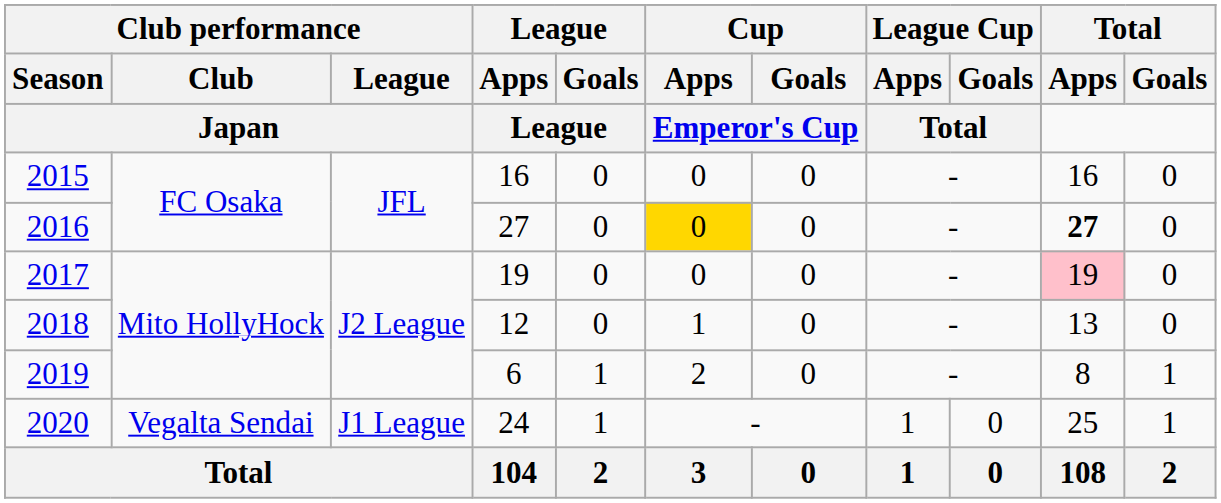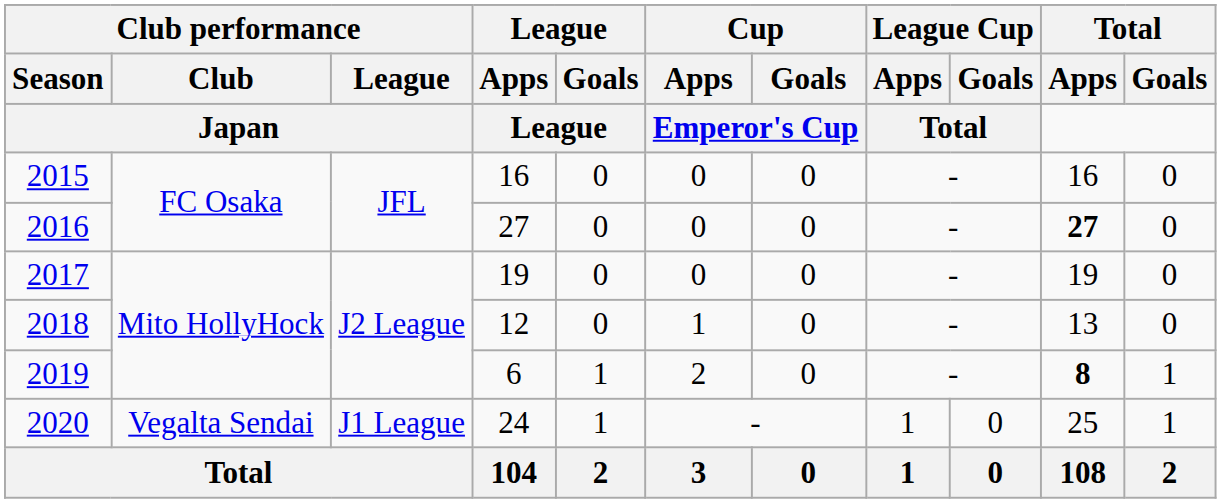(698, 226) gold background -> (698, 226) no background
(1083, 275) pink background -> (1083, 275) no background
(1083, 373) normal -> (1083, 373) bold
